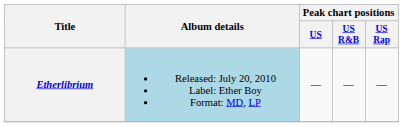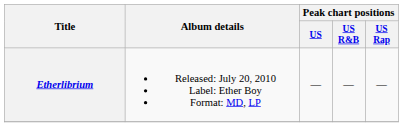(212, 91) lightblue background -> (212, 91) no background
